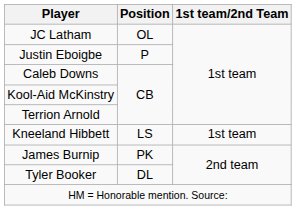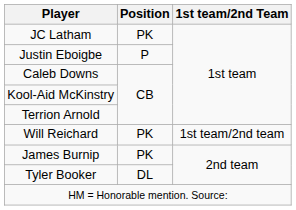(145, 34) OL -> (145, 34) PK
+ row: (61, 134)
- row: (61, 134)
